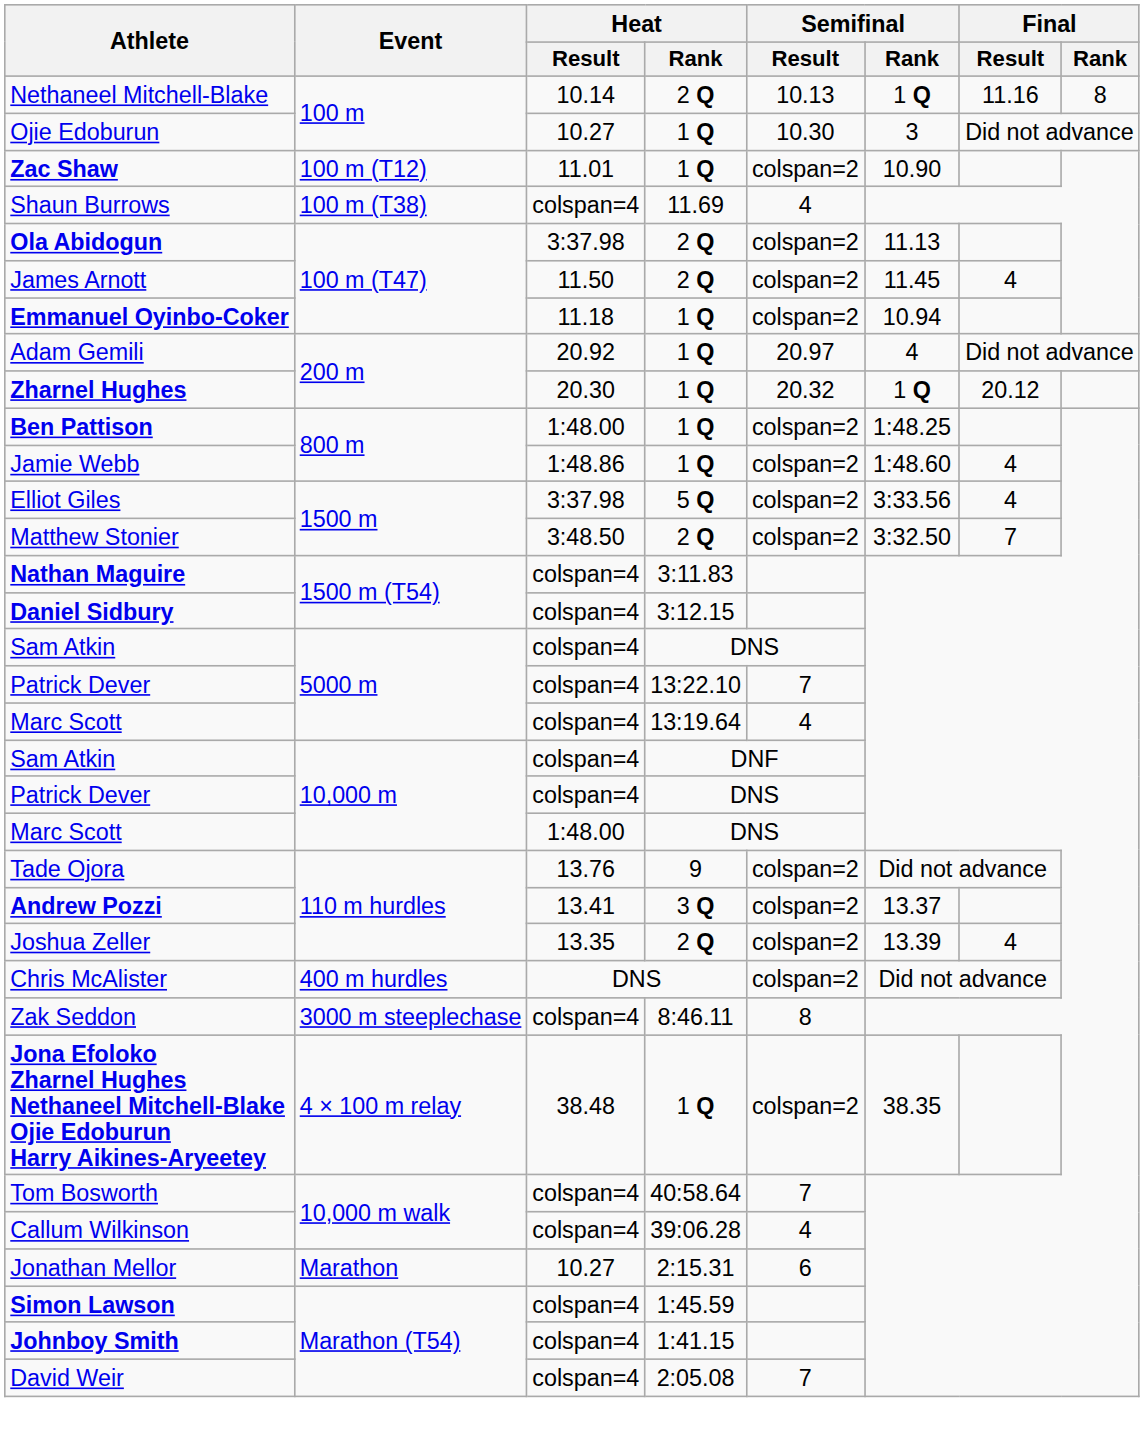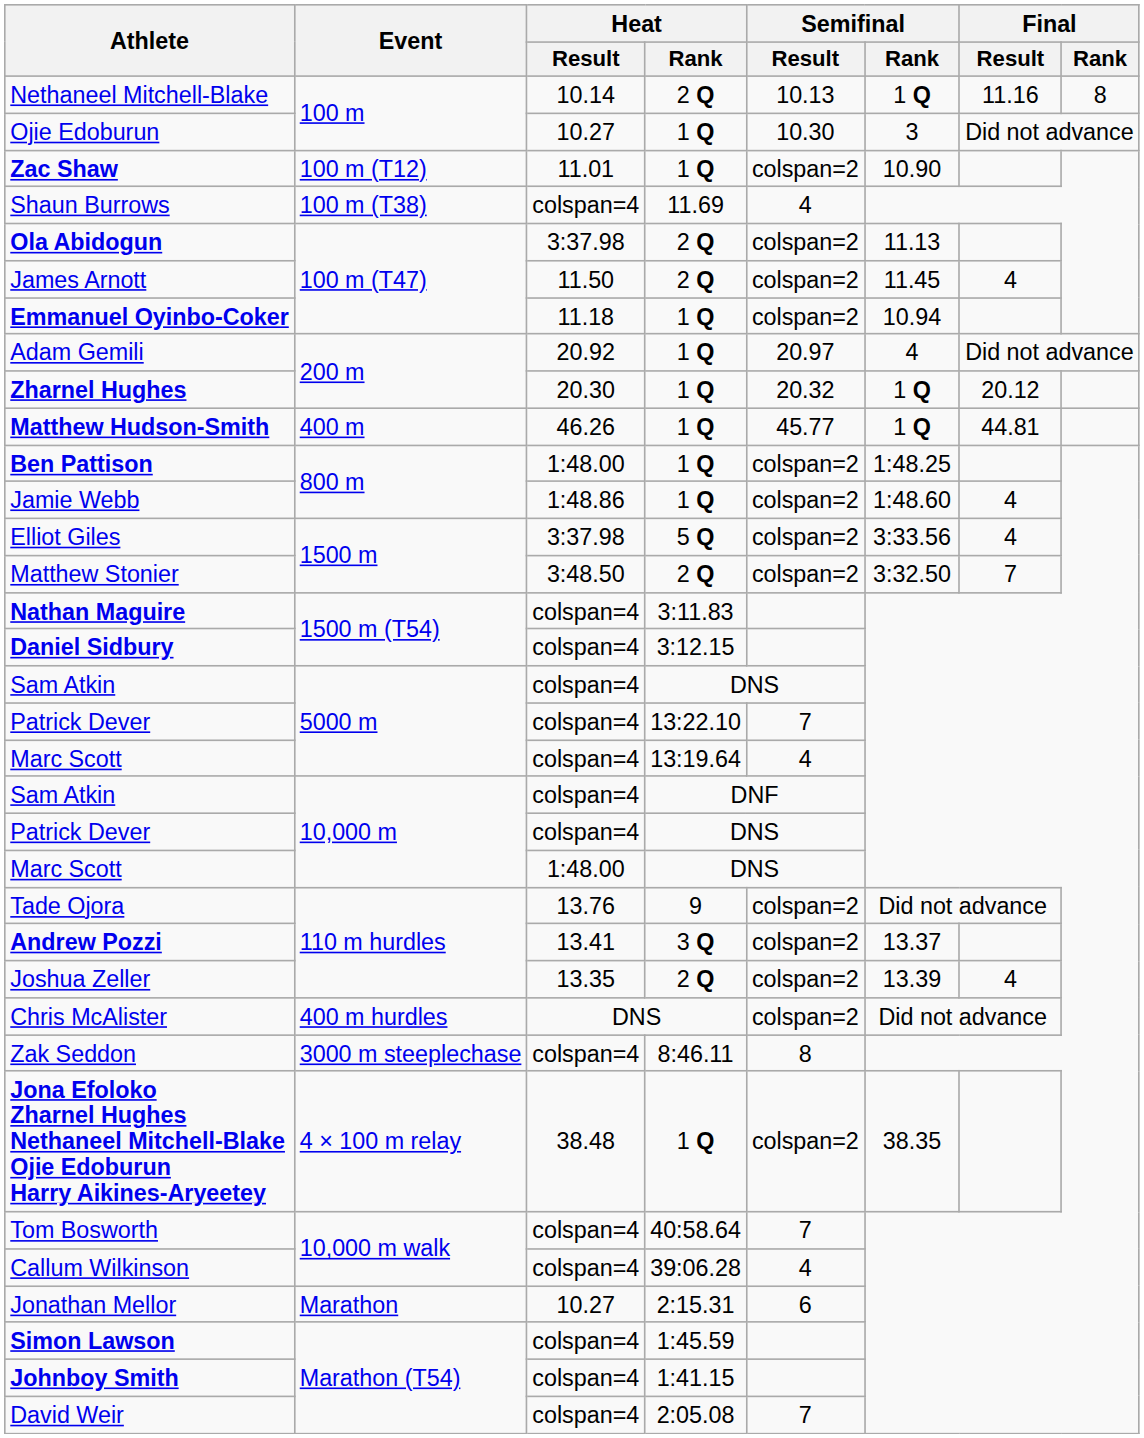+ row: (140, 427)
